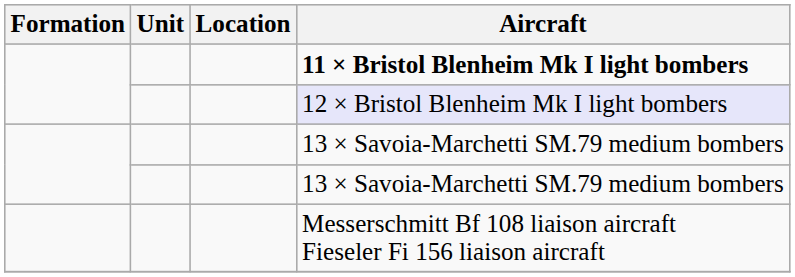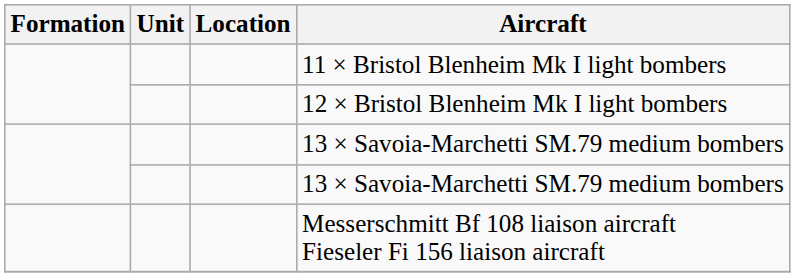(525, 64) bold -> (514, 64) normal
(515, 104) lavender background -> (515, 104) no background
